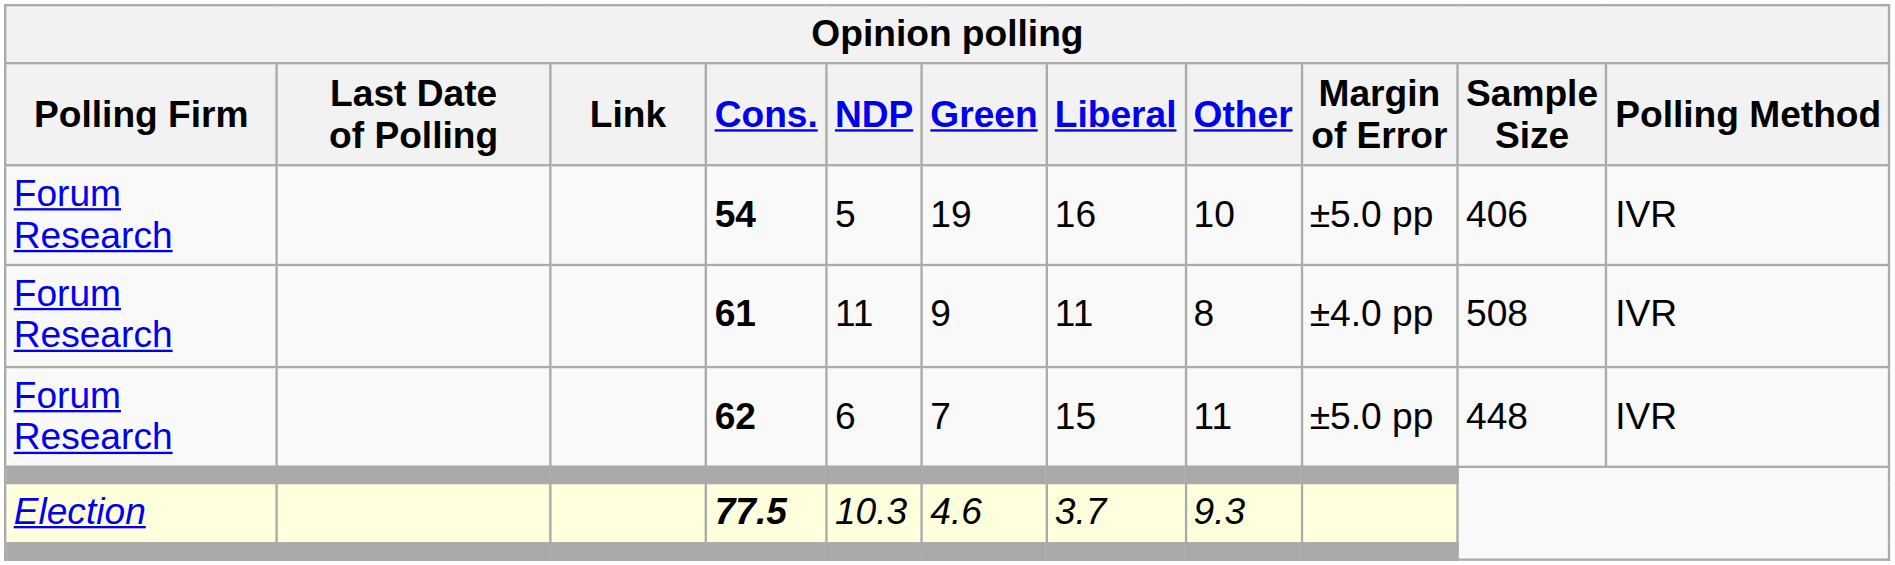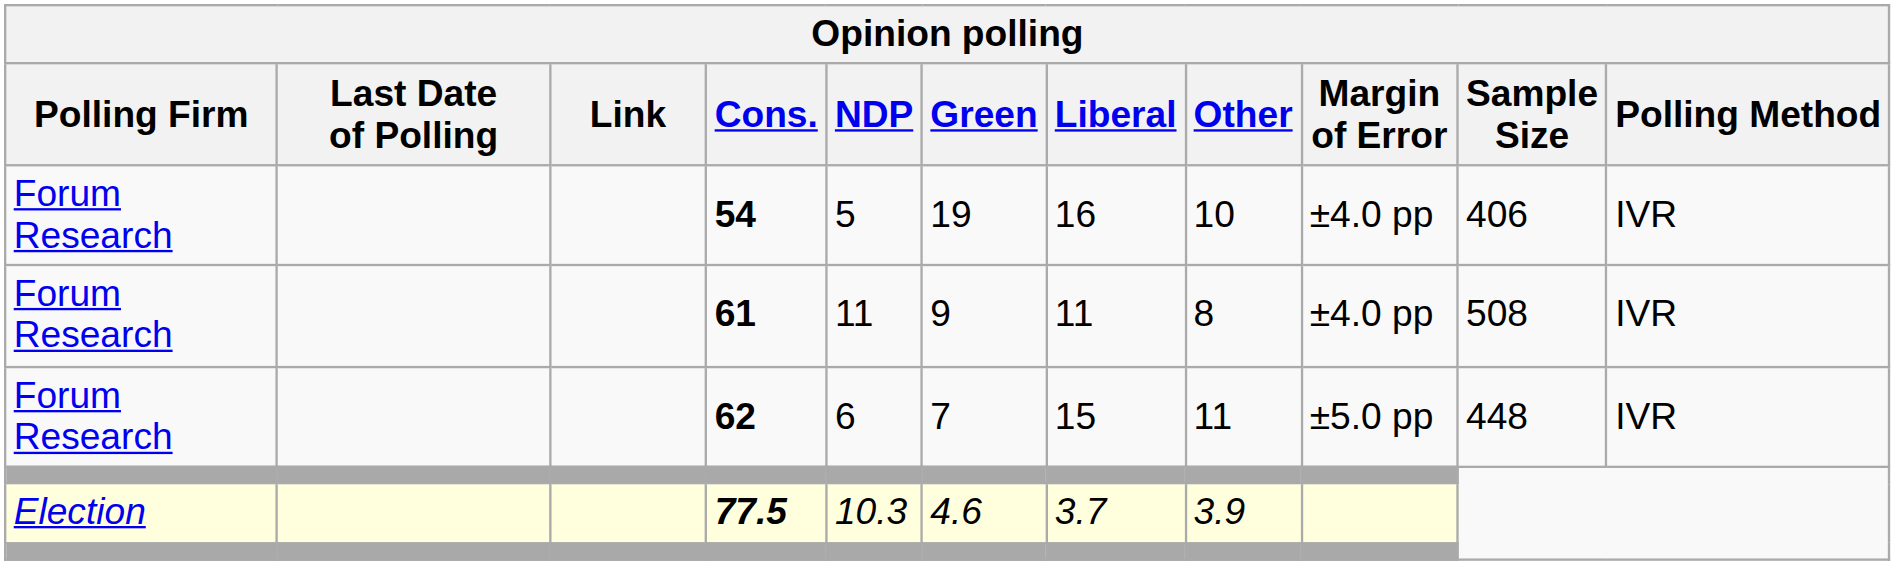(1372, 214) ±5.0 pp -> (1372, 214) ±4.0 pp
(1219, 512) 9.3 -> (1219, 512) 3.9
